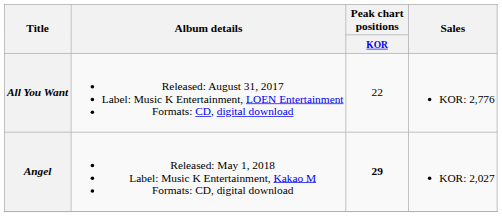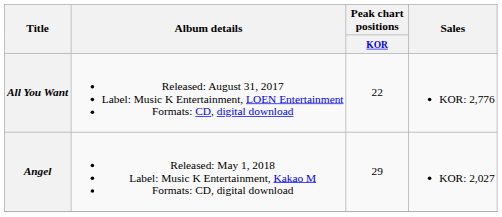(377, 171) bold -> (377, 171) normal
